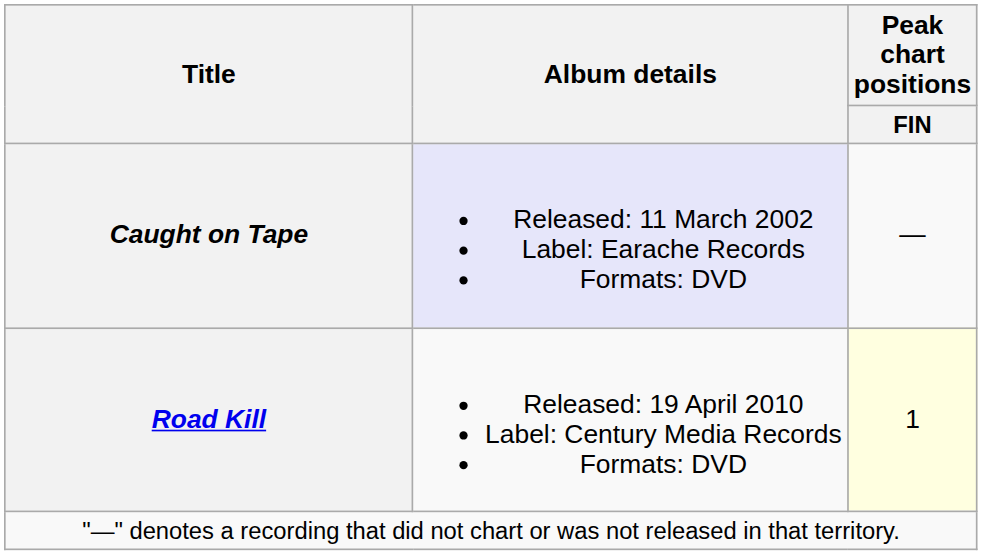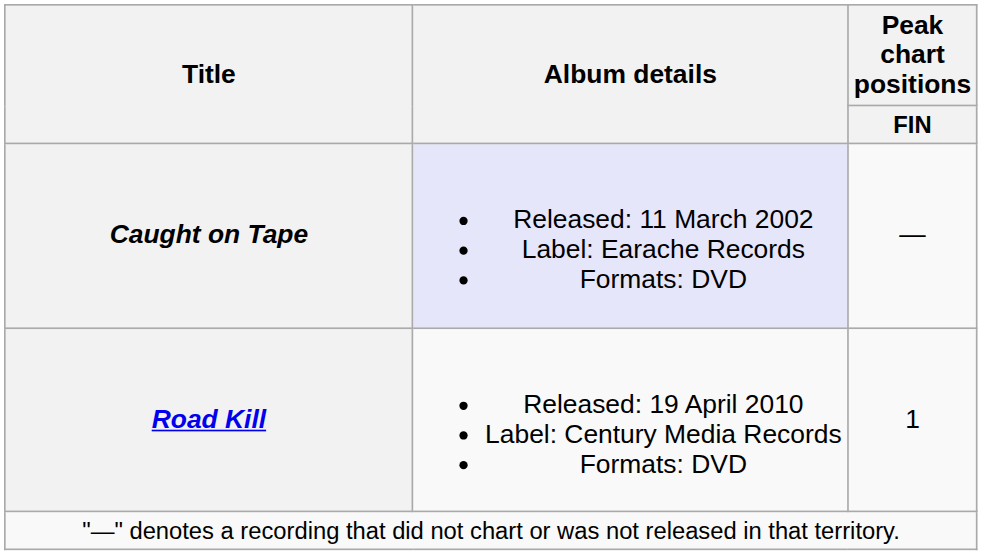(912, 418) lightyellow background -> (912, 418) no background
